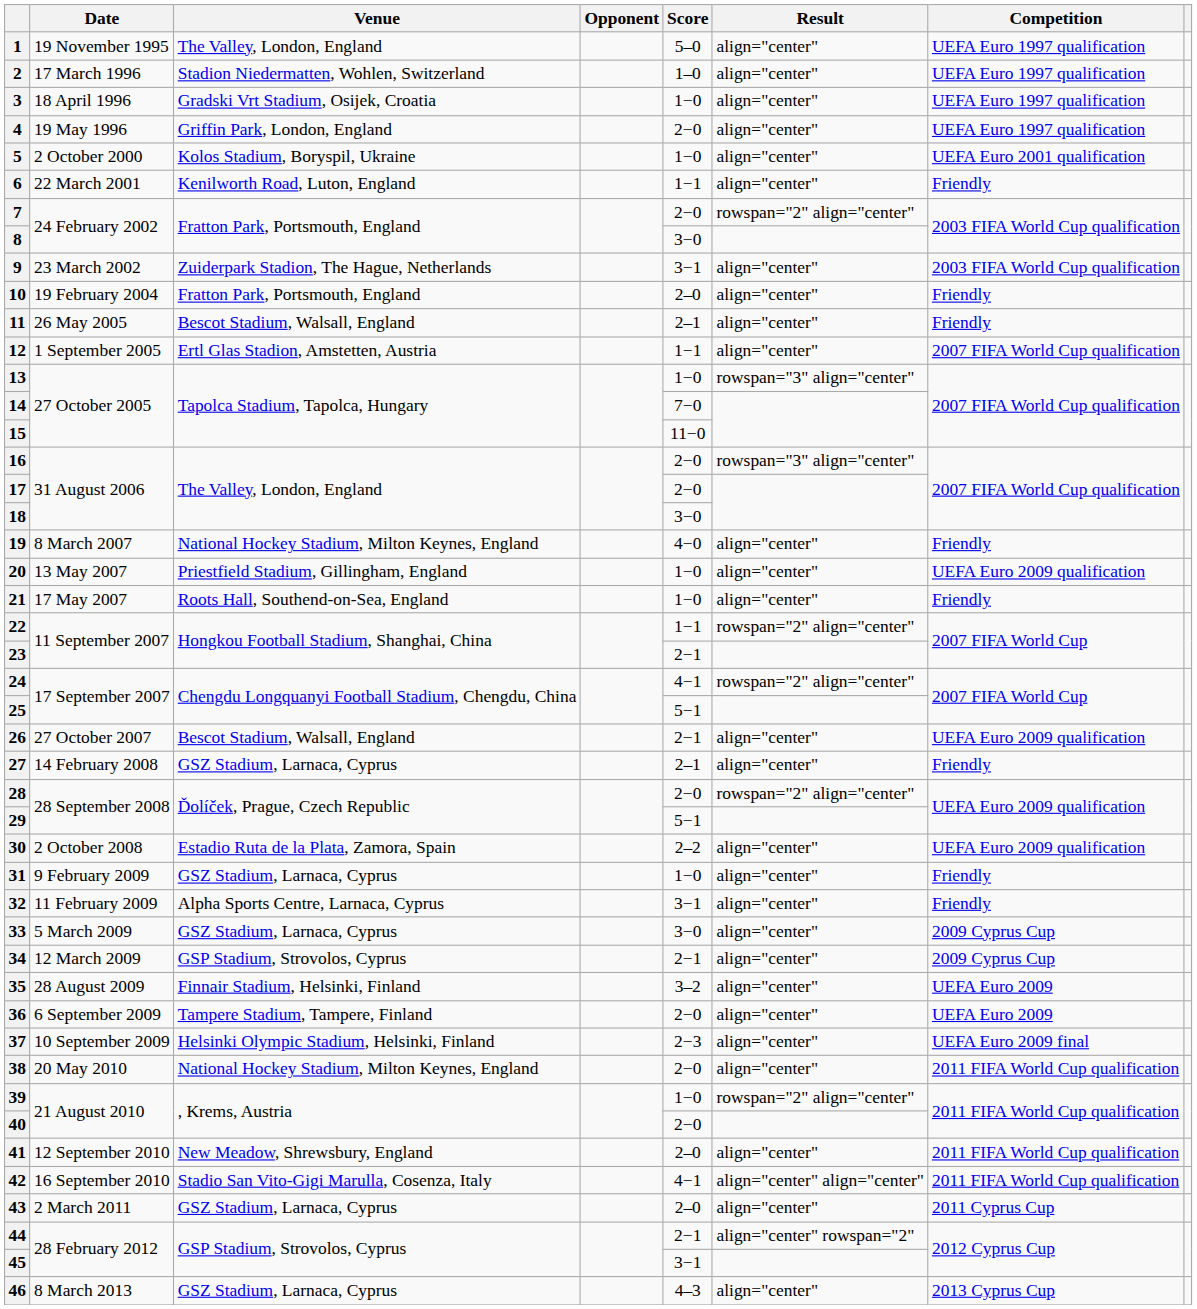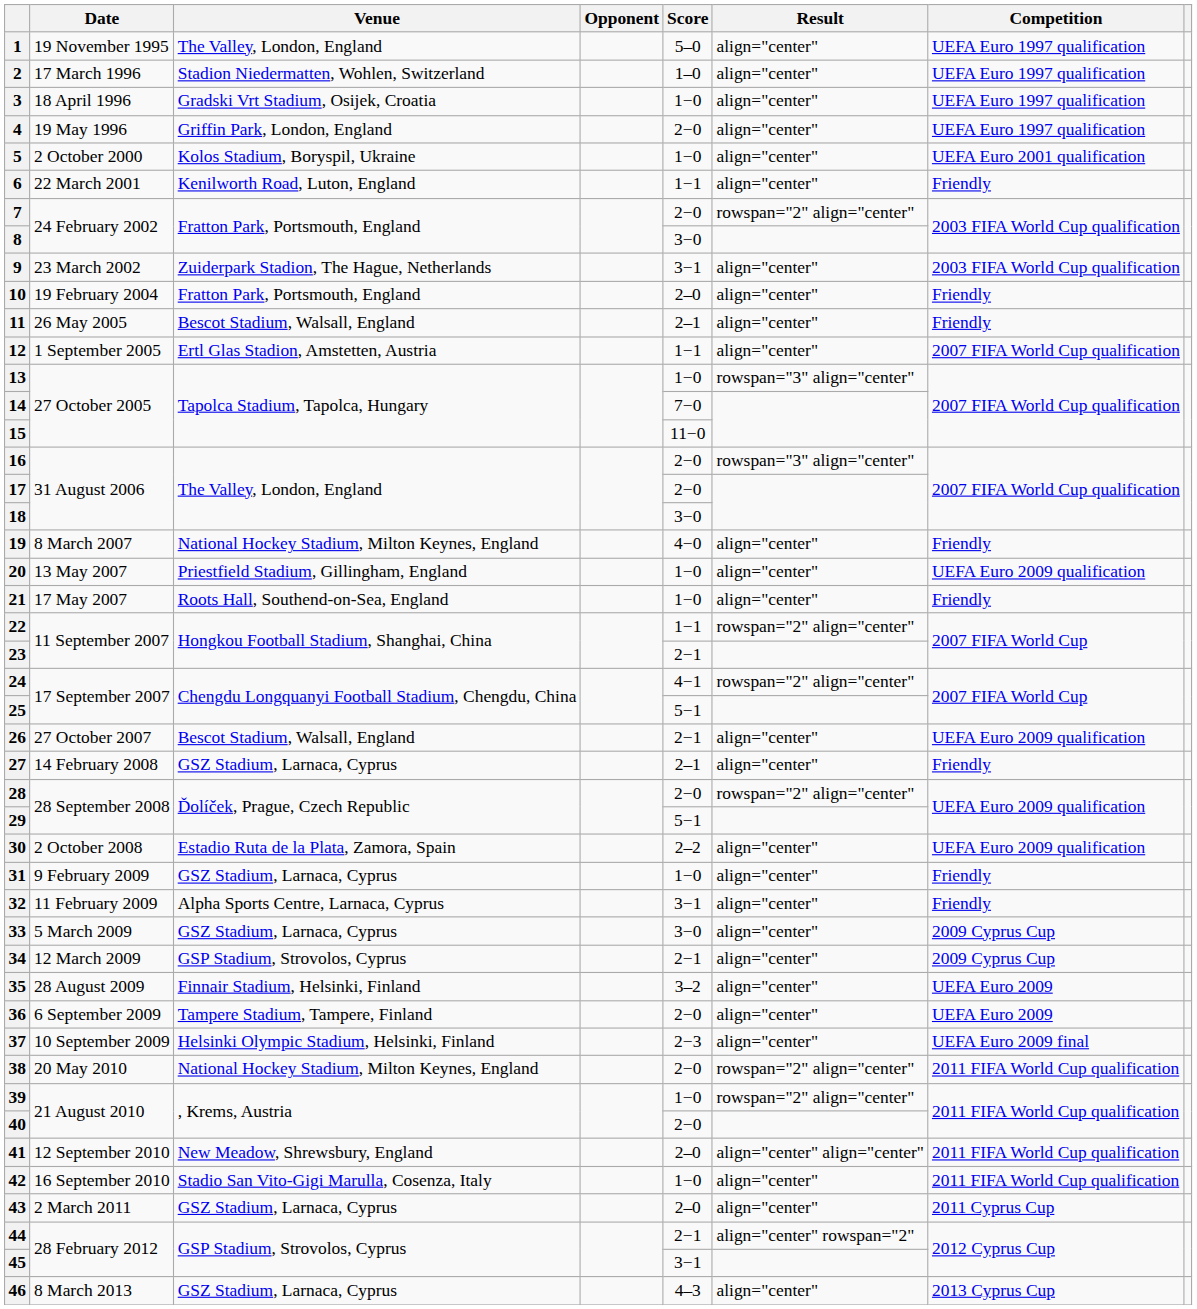(767, 1069) align="center" -> (815, 1069) rowspan="2" align="center"
(767, 1152) align="center" -> (820, 1152) align="center" align="center"
(688, 1179) 4−1 -> (688, 1179) 1−0
(820, 1179) align="center" align="center" -> (767, 1179) align="center"
